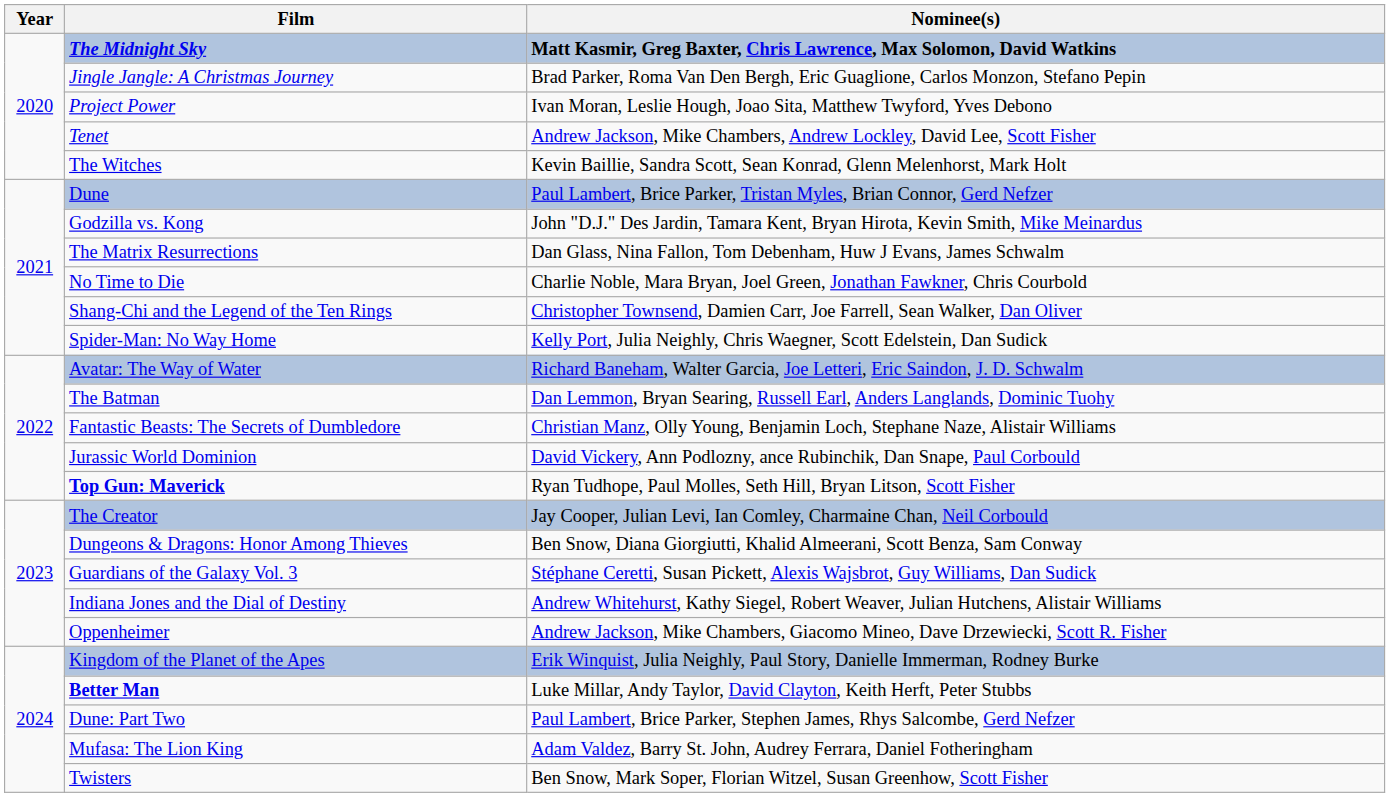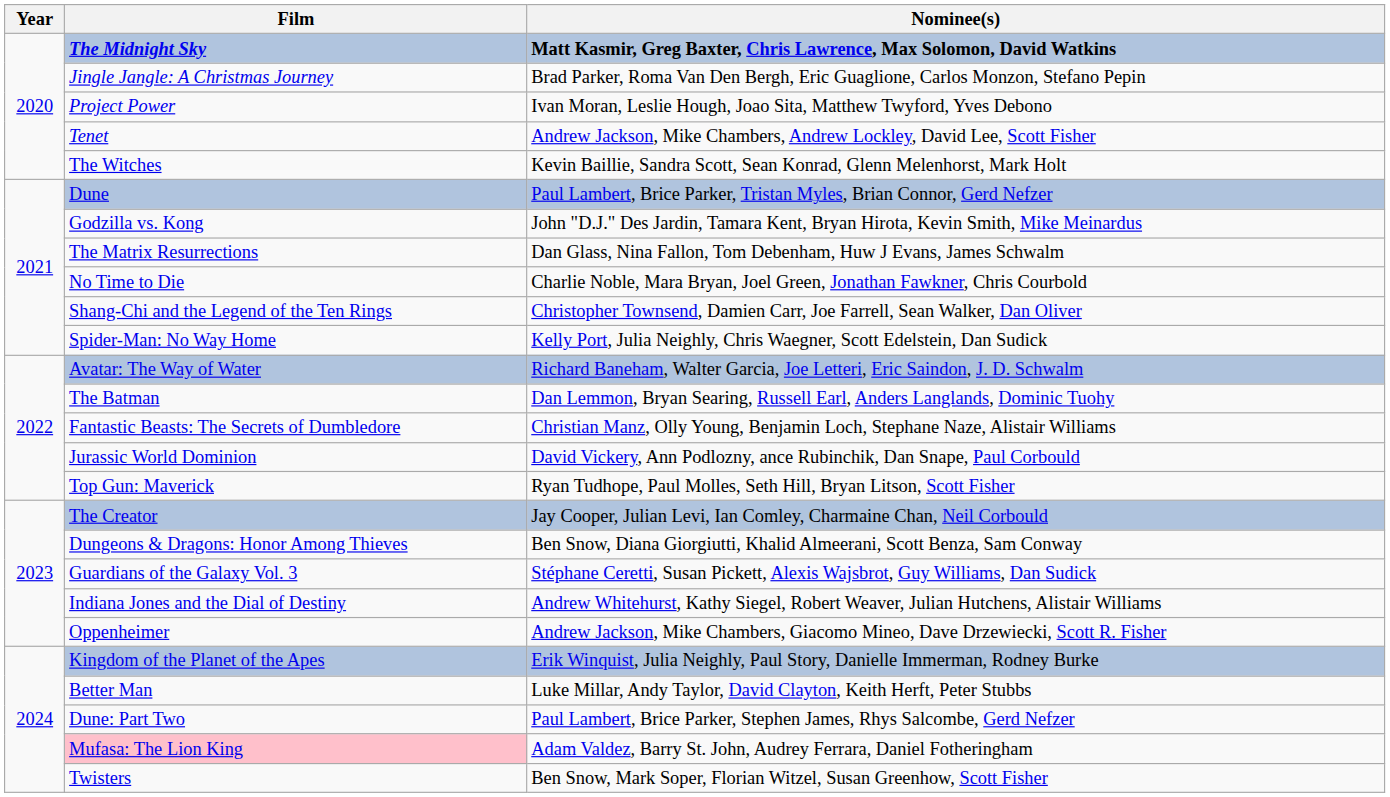(147, 485) bold -> (142, 485) normal
(114, 690) bold -> (111, 690) normal
(156, 748) no background -> (156, 748) pink background
